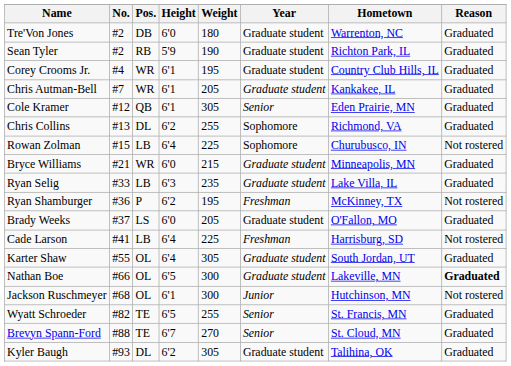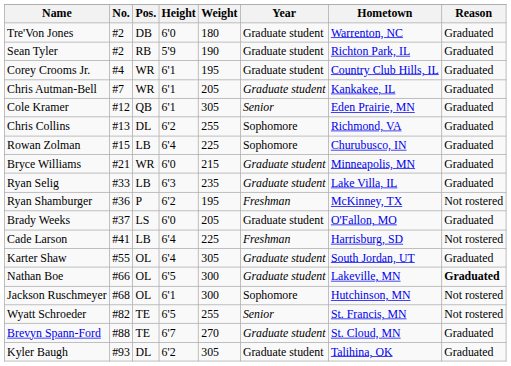(474, 145) Not rostered -> (469, 145) Graduated
(258, 295) Junior -> (270, 295) Sophomore
(469, 314) Graduated -> (474, 314) Not rostered
(258, 333) Senior -> (284, 333) Graduate student
